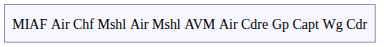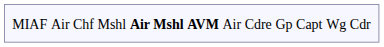(155, 24) normal -> (157, 24) bold
(200, 24) normal -> (203, 24) bold
